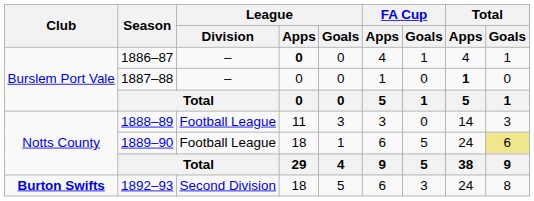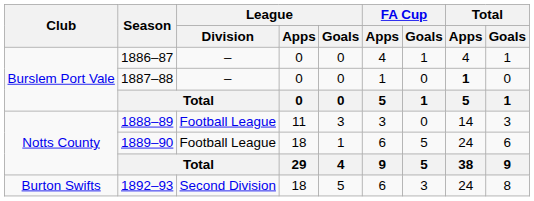(299, 57) bold -> (299, 57) normal
(507, 143) khaki background -> (507, 143) no background
(61, 185) bold -> (61, 185) normal
